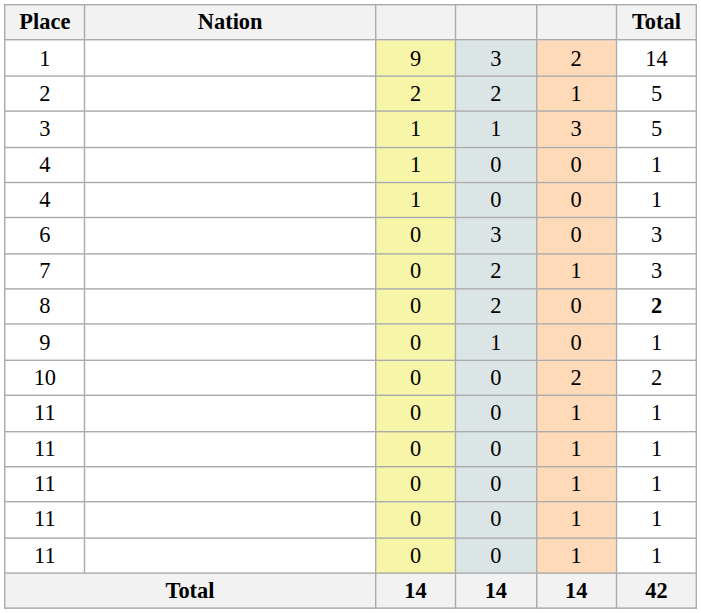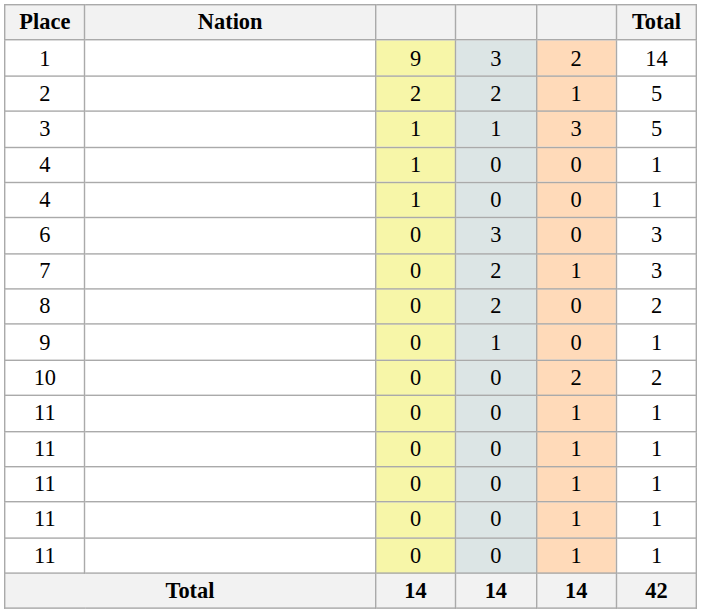(656, 306) bold -> (656, 306) normal
